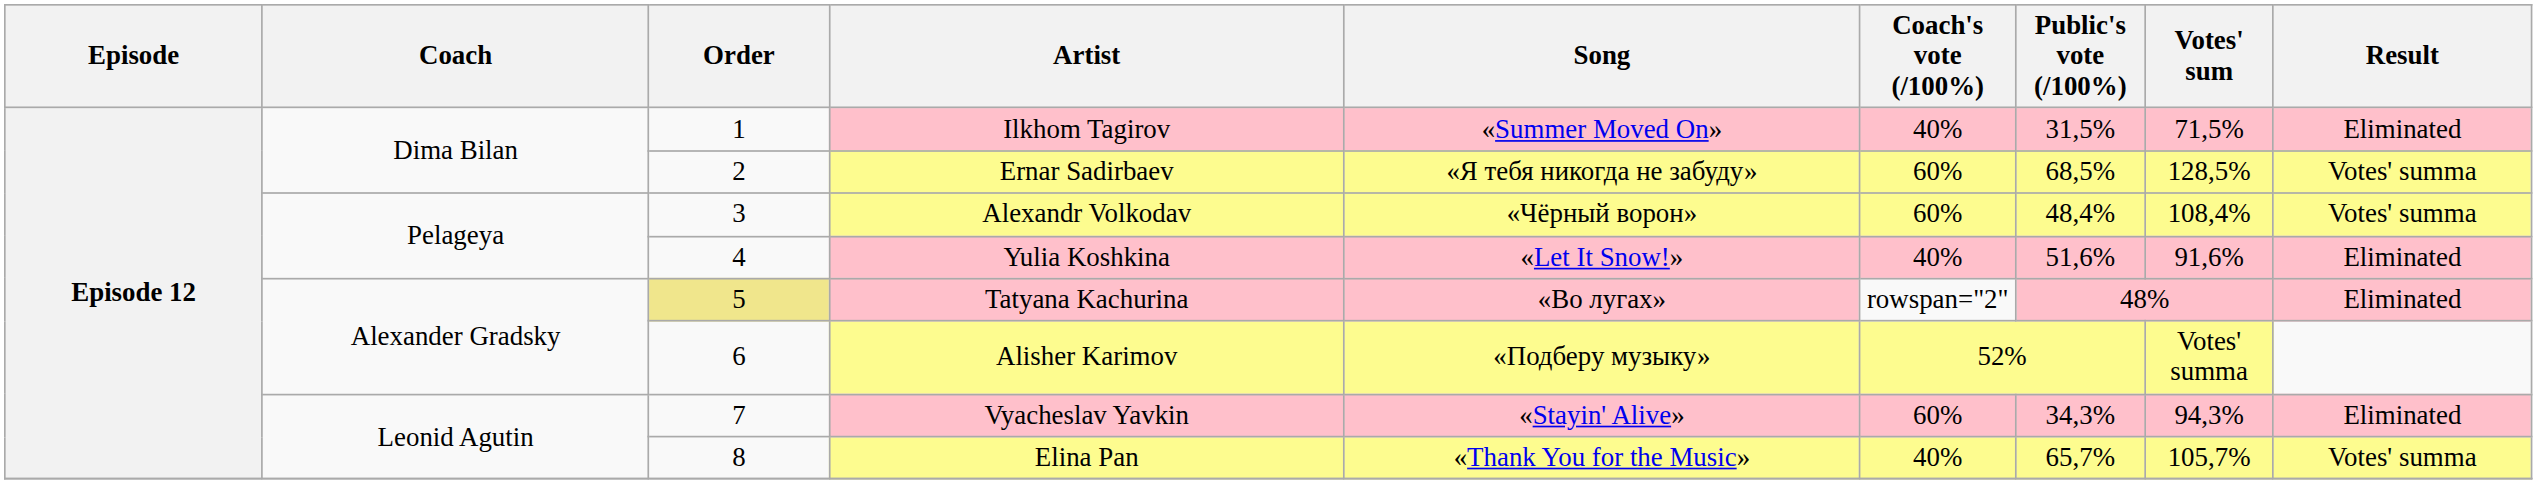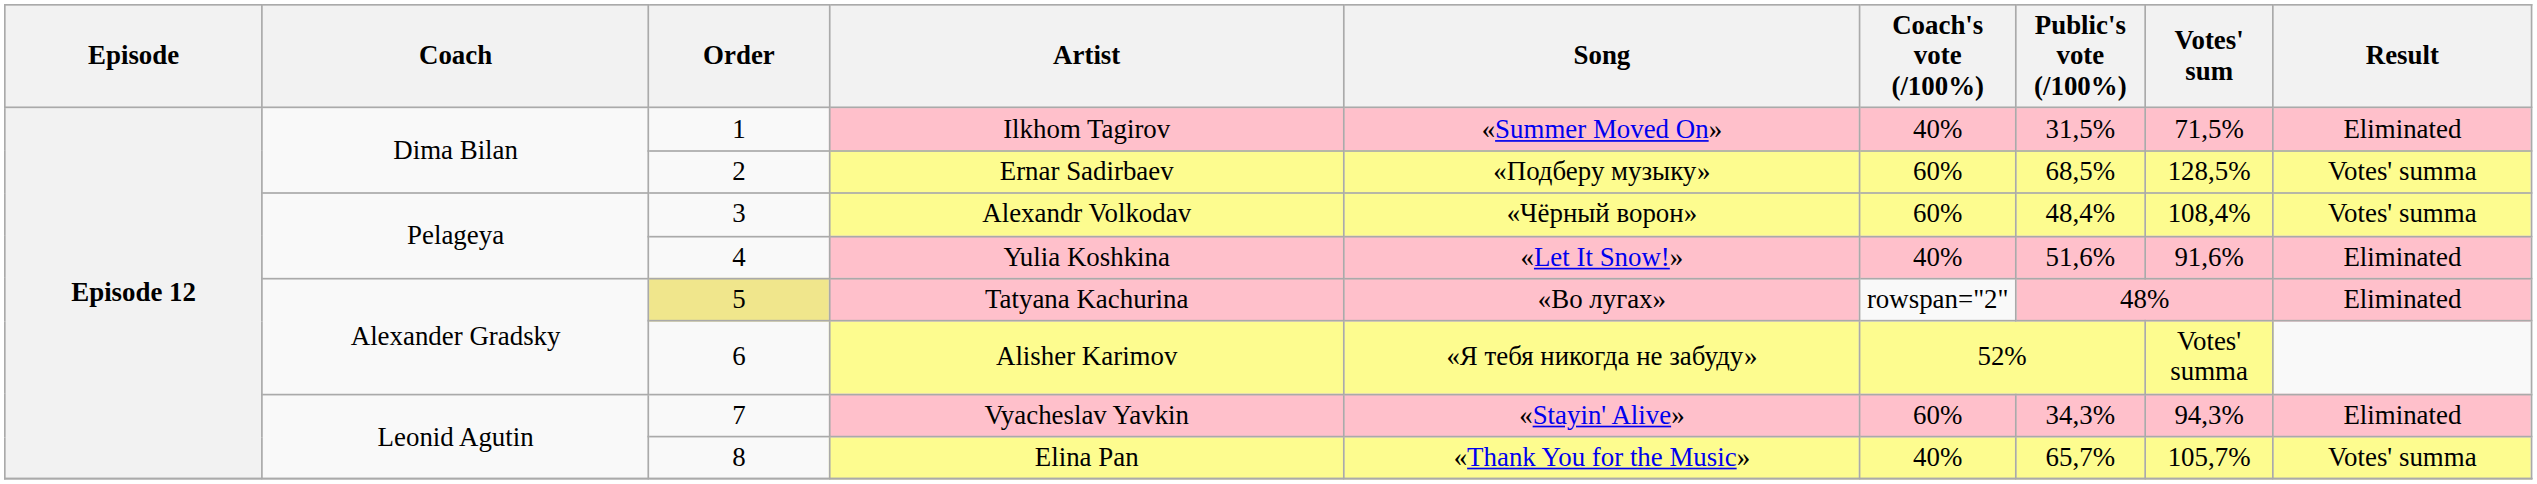(1602, 171) «Я тебя никогда не забуду» -> (1602, 171) «Подберу музыку»
(1602, 357) «Подберу музыку» -> (1602, 357) «Я тебя никогда не забуду»
